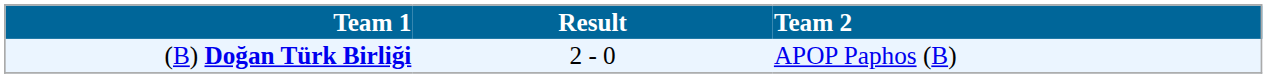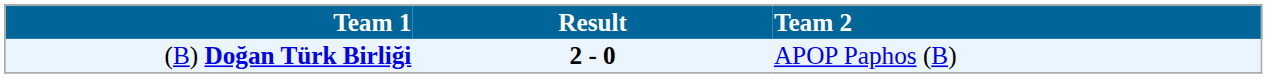(593, 55) normal -> (593, 55) bold
